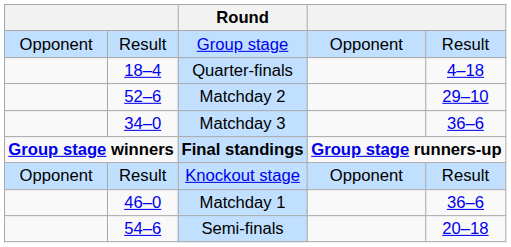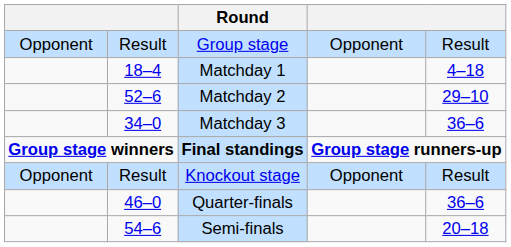(243, 70) Quarter-finals -> (243, 70) Matchday 1
(243, 202) Matchday 1 -> (243, 202) Quarter-finals
